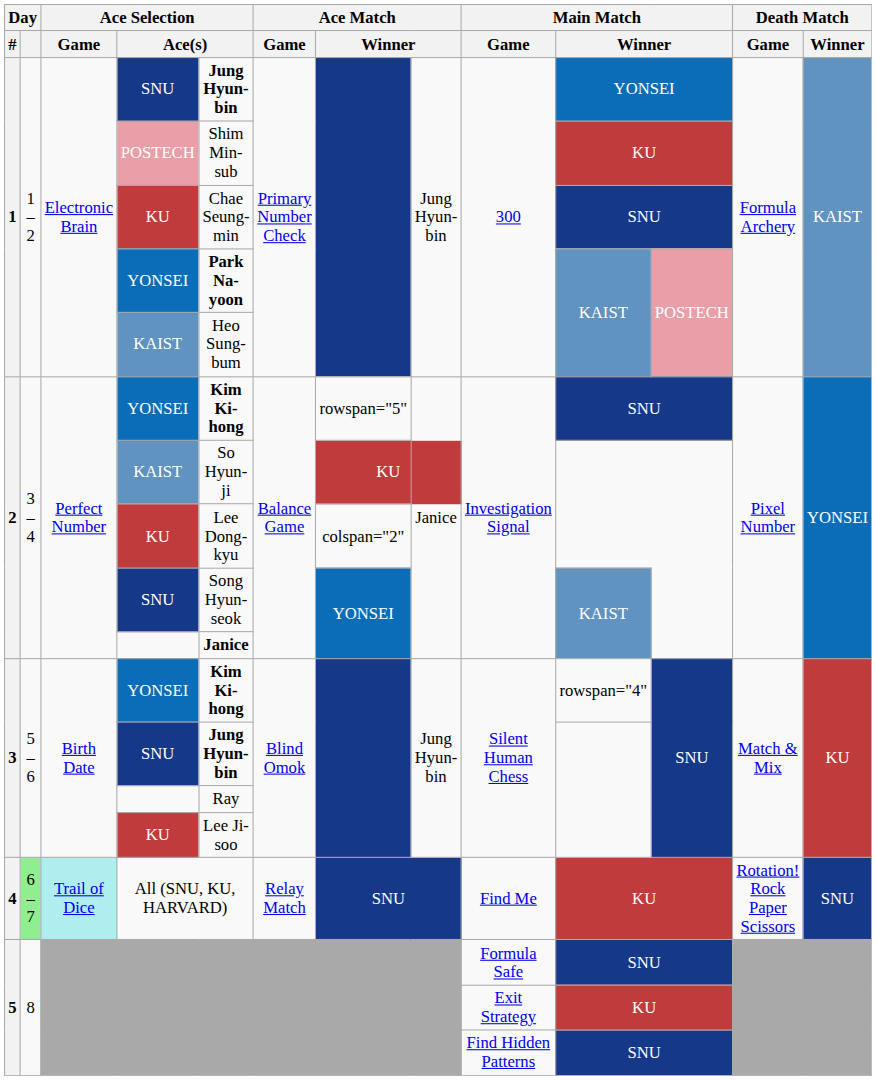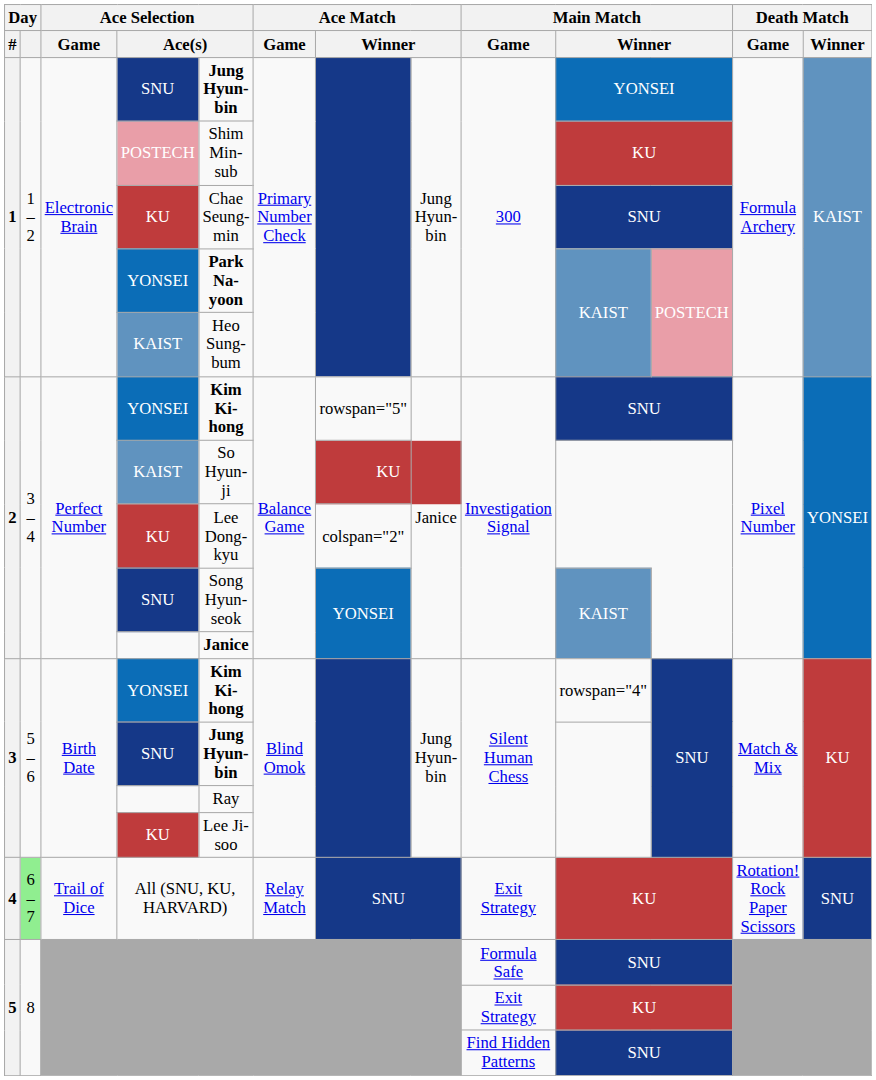(79, 898) paleturquoise background -> (79, 898) no background
(508, 898) Find Me -> (508, 898) Exit Strategy
